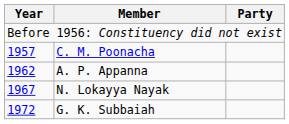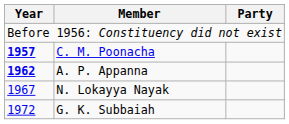(21, 52) normal -> (21, 52) bold
(21, 71) normal -> (21, 71) bold
